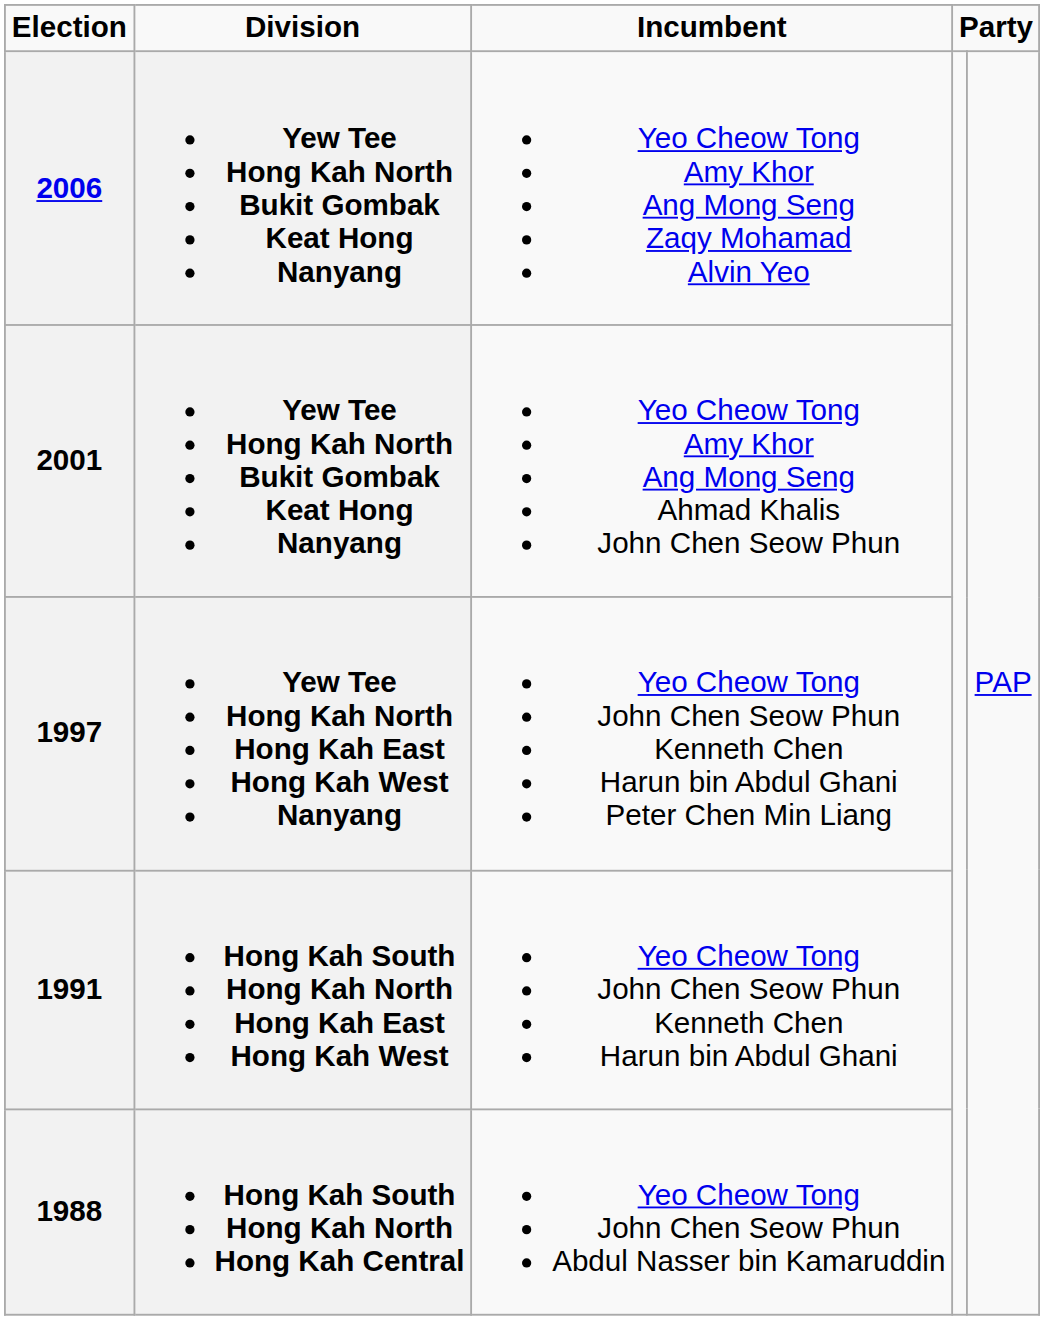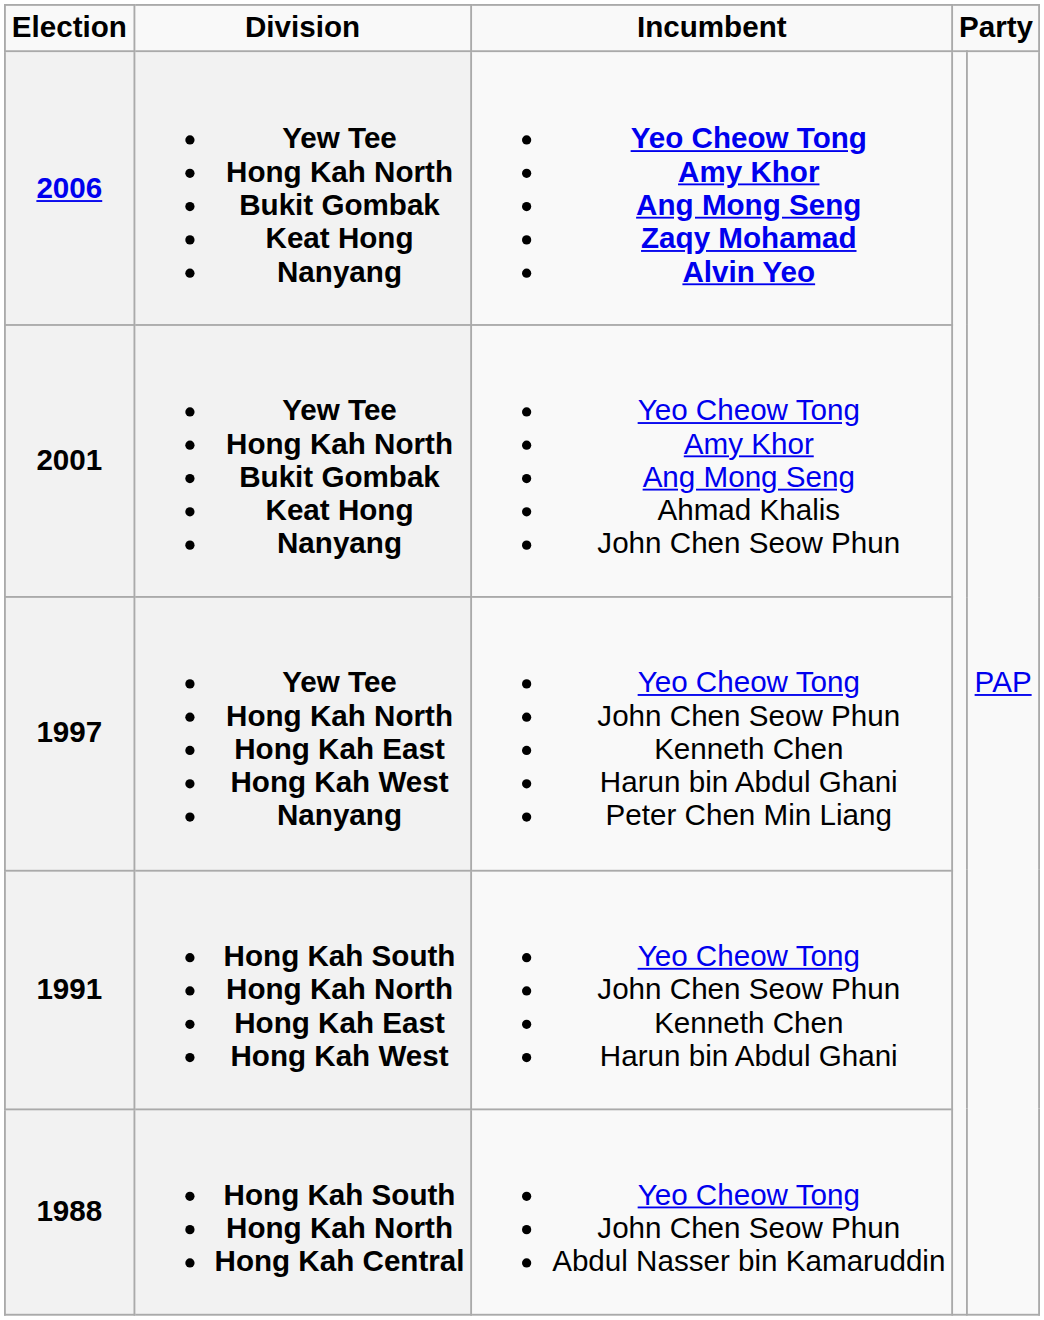(712, 205) normal -> (712, 205) bold
